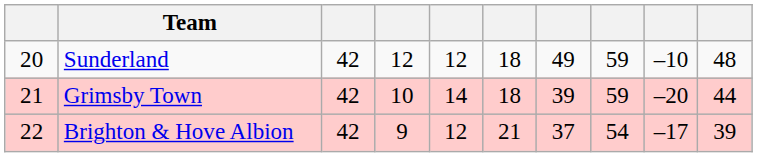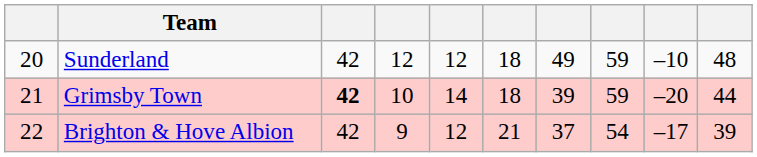(348, 95) normal -> (348, 95) bold
